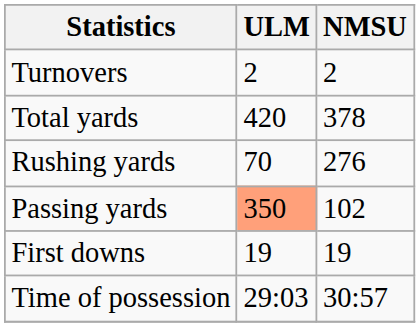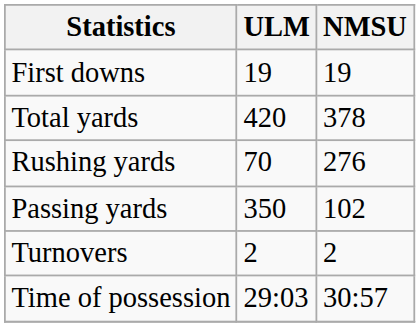rows swapped: (78, 252) <-> (69, 72)
(265, 207) lightsalmon background -> (265, 207) no background
